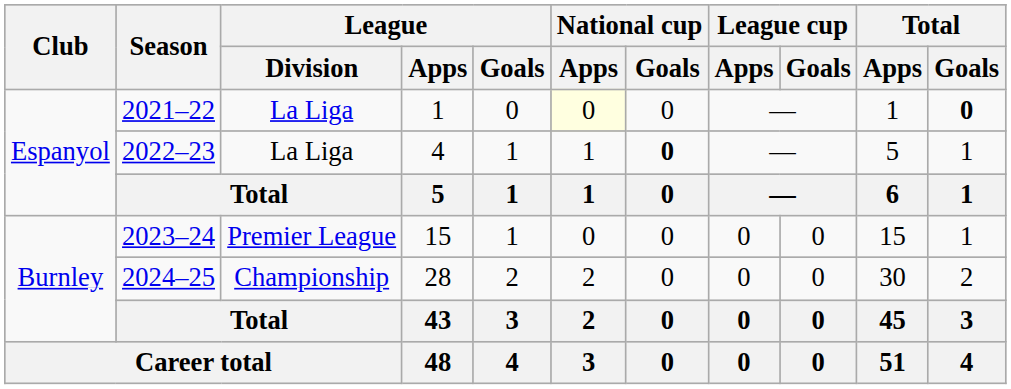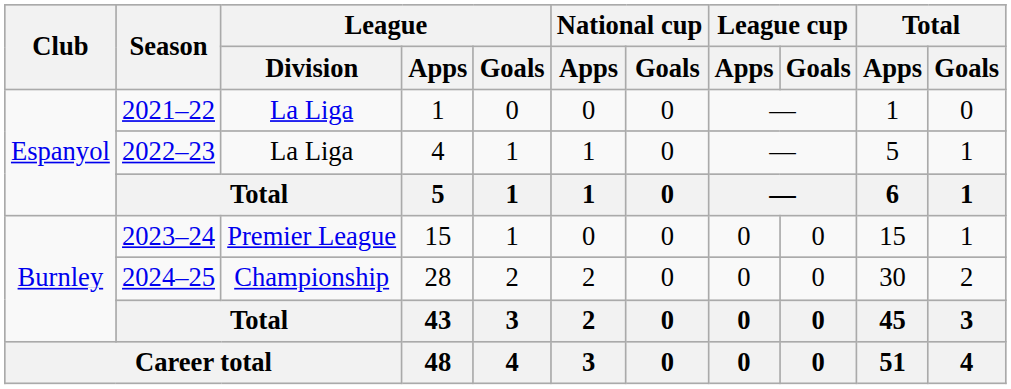(589, 109) lightyellow background -> (589, 109) no background
(967, 109) bold -> (967, 109) normal
(667, 151) bold -> (667, 151) normal
